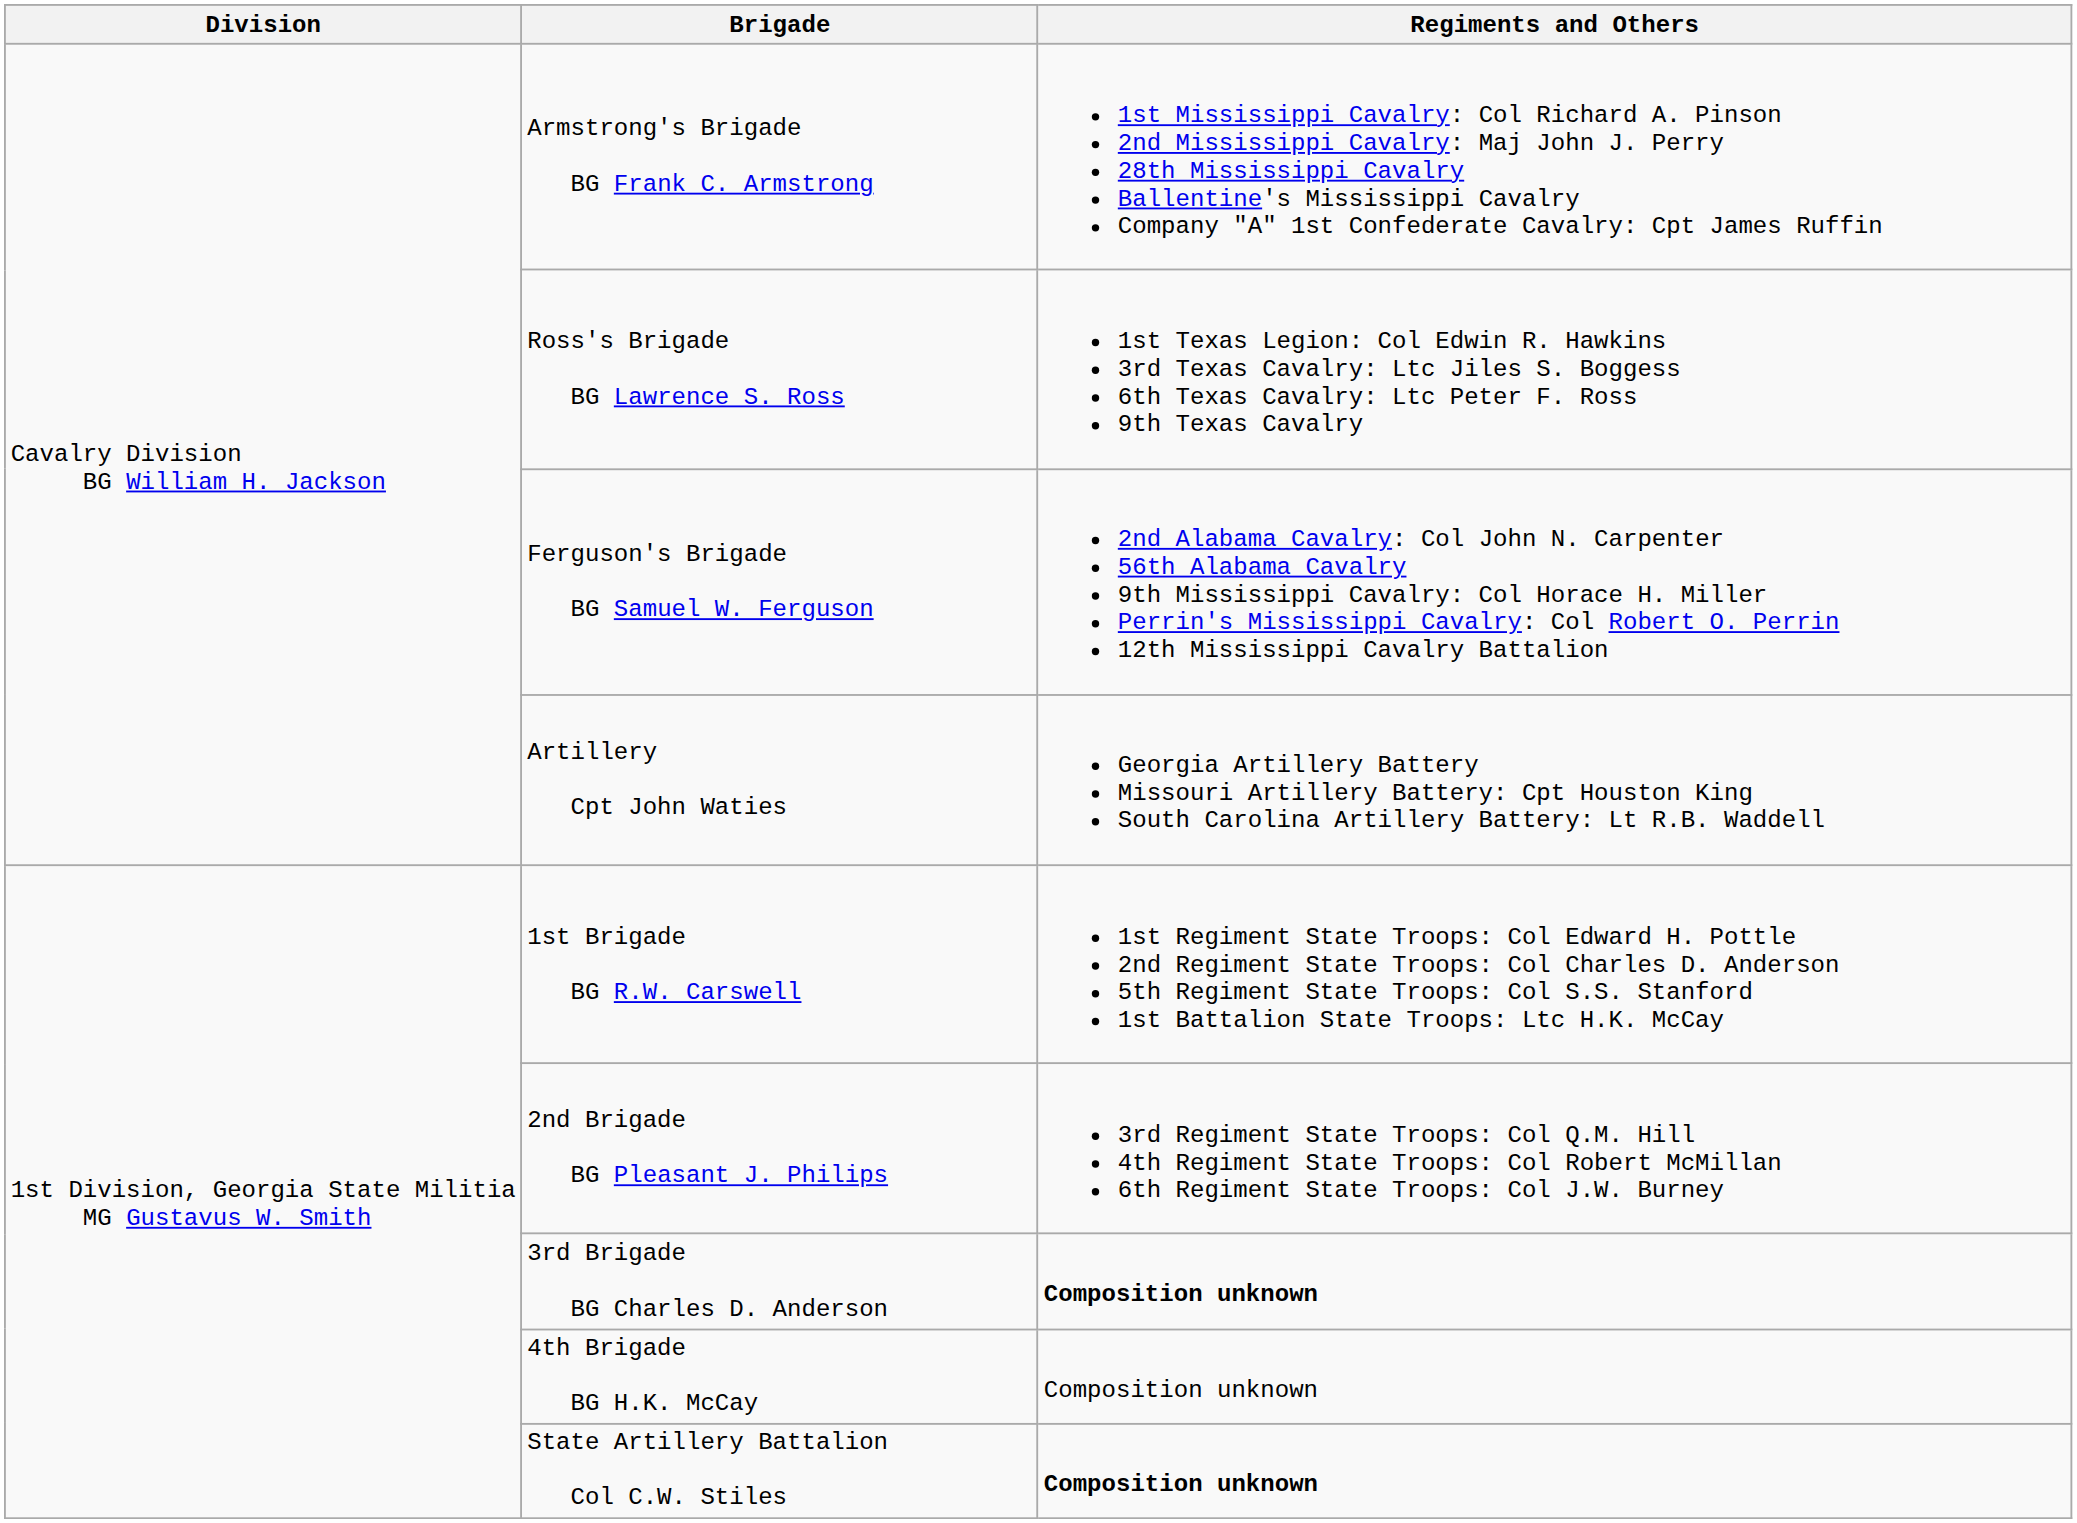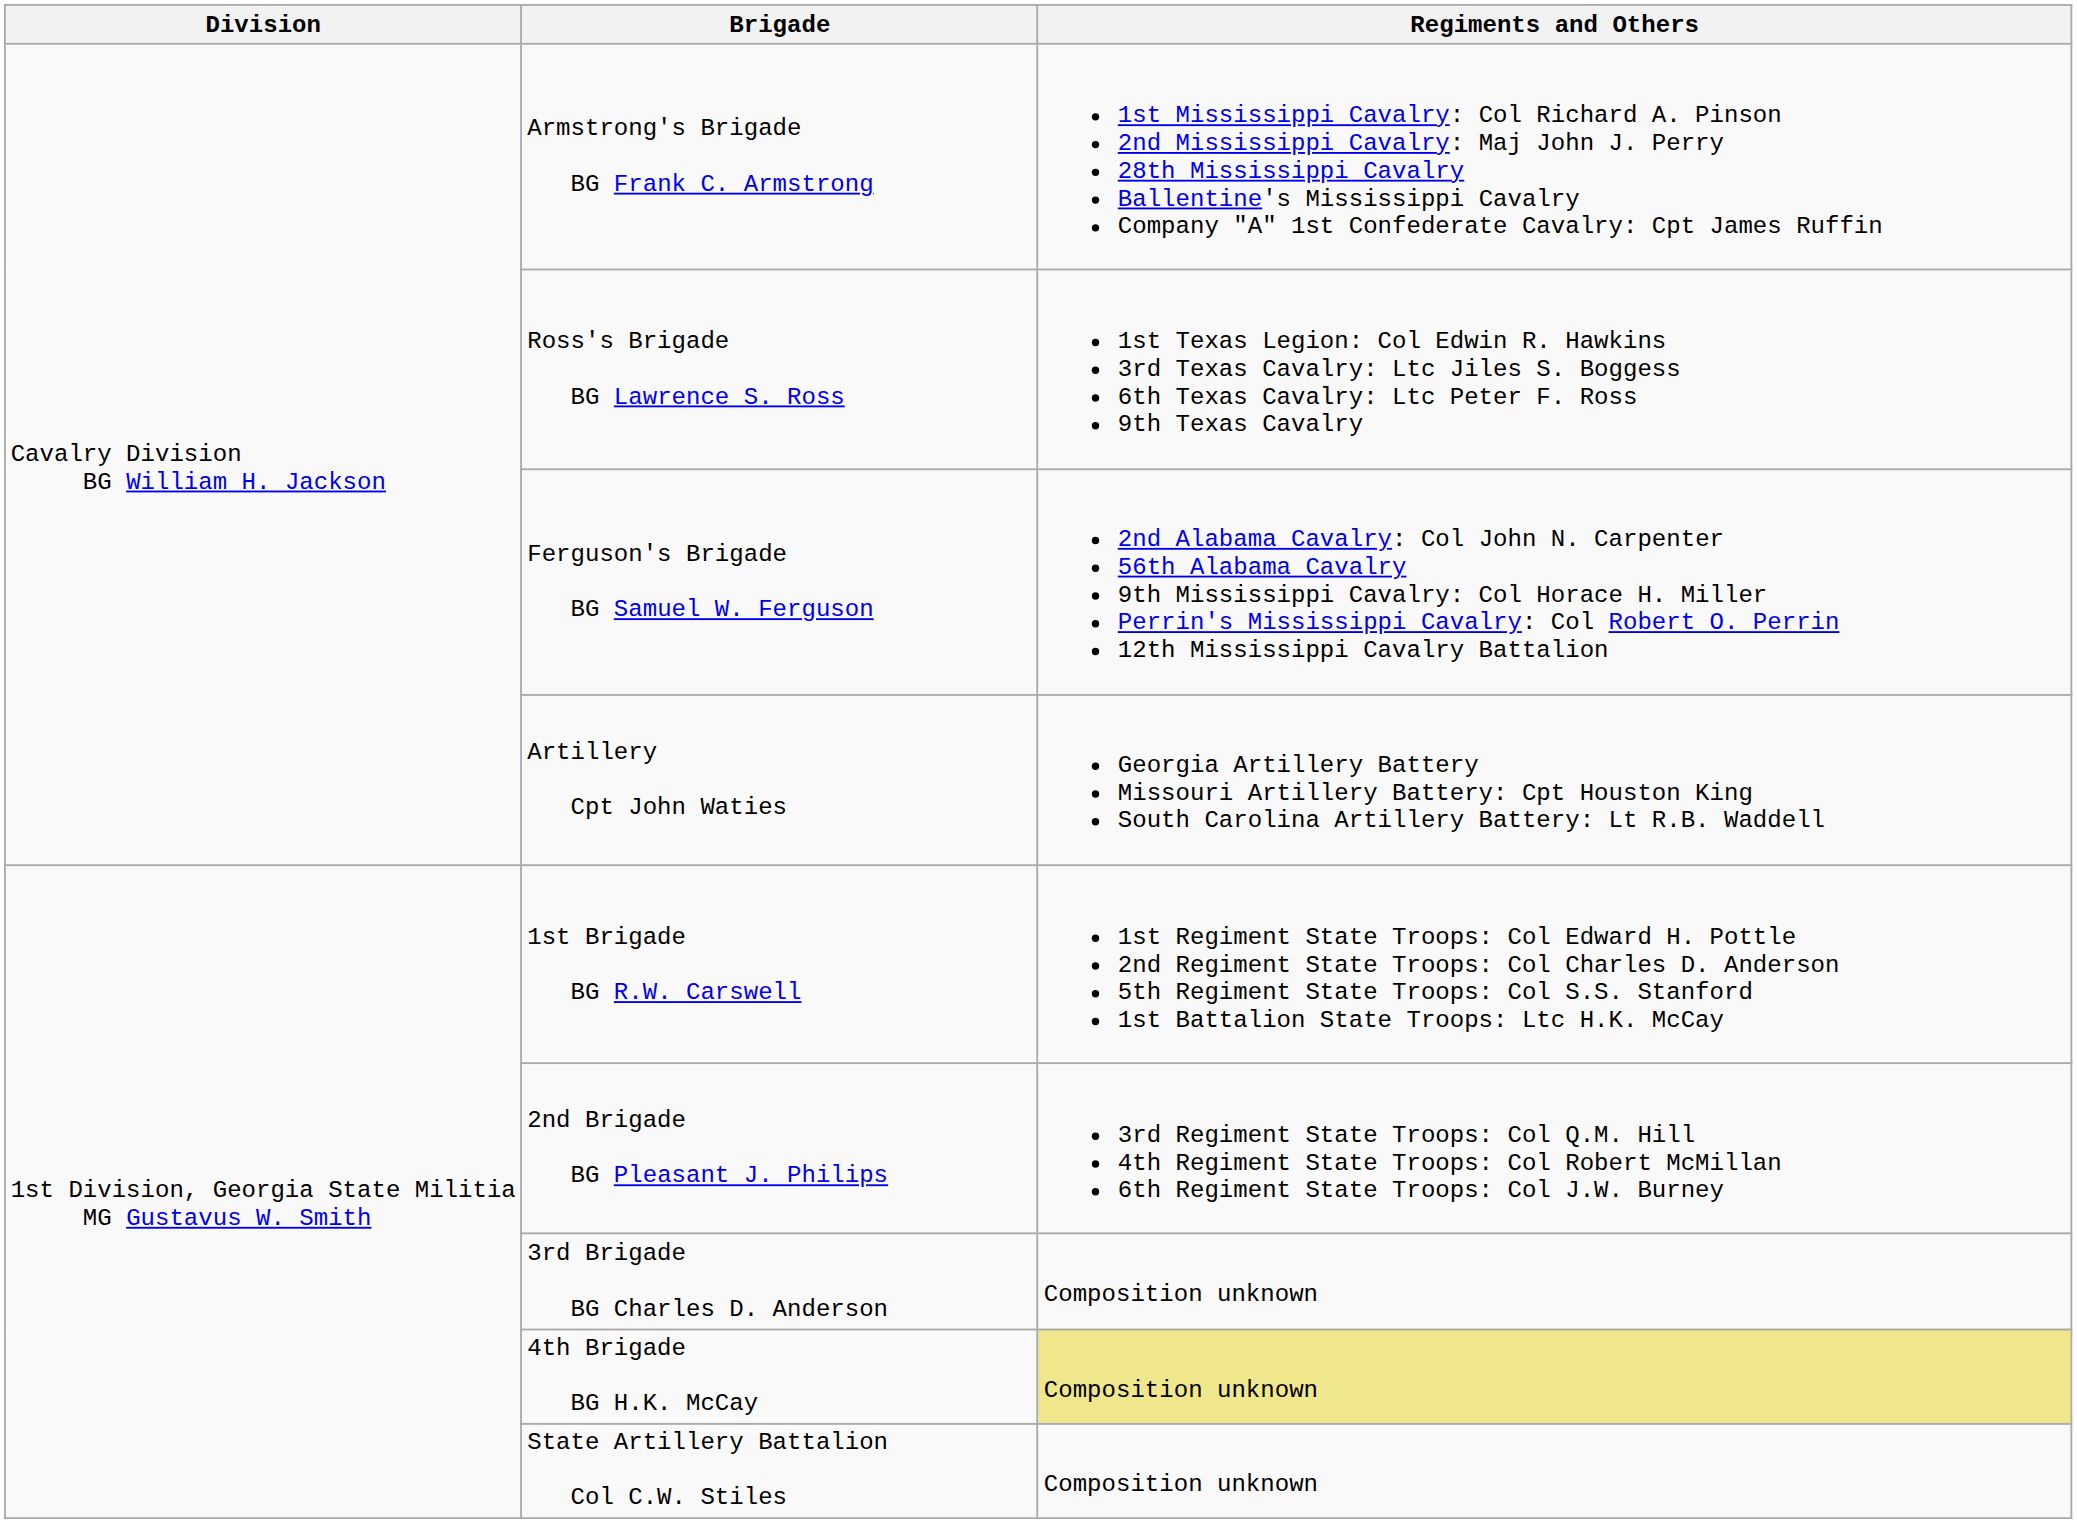(1181, 1295) bold -> (1181, 1295) normal
(1181, 1390) no background -> (1181, 1390) khaki background
(1181, 1485) bold -> (1181, 1485) normal
